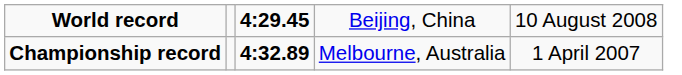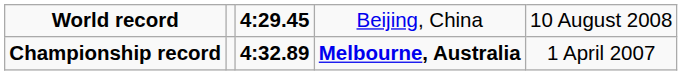(412, 53) normal -> (420, 53) bold
